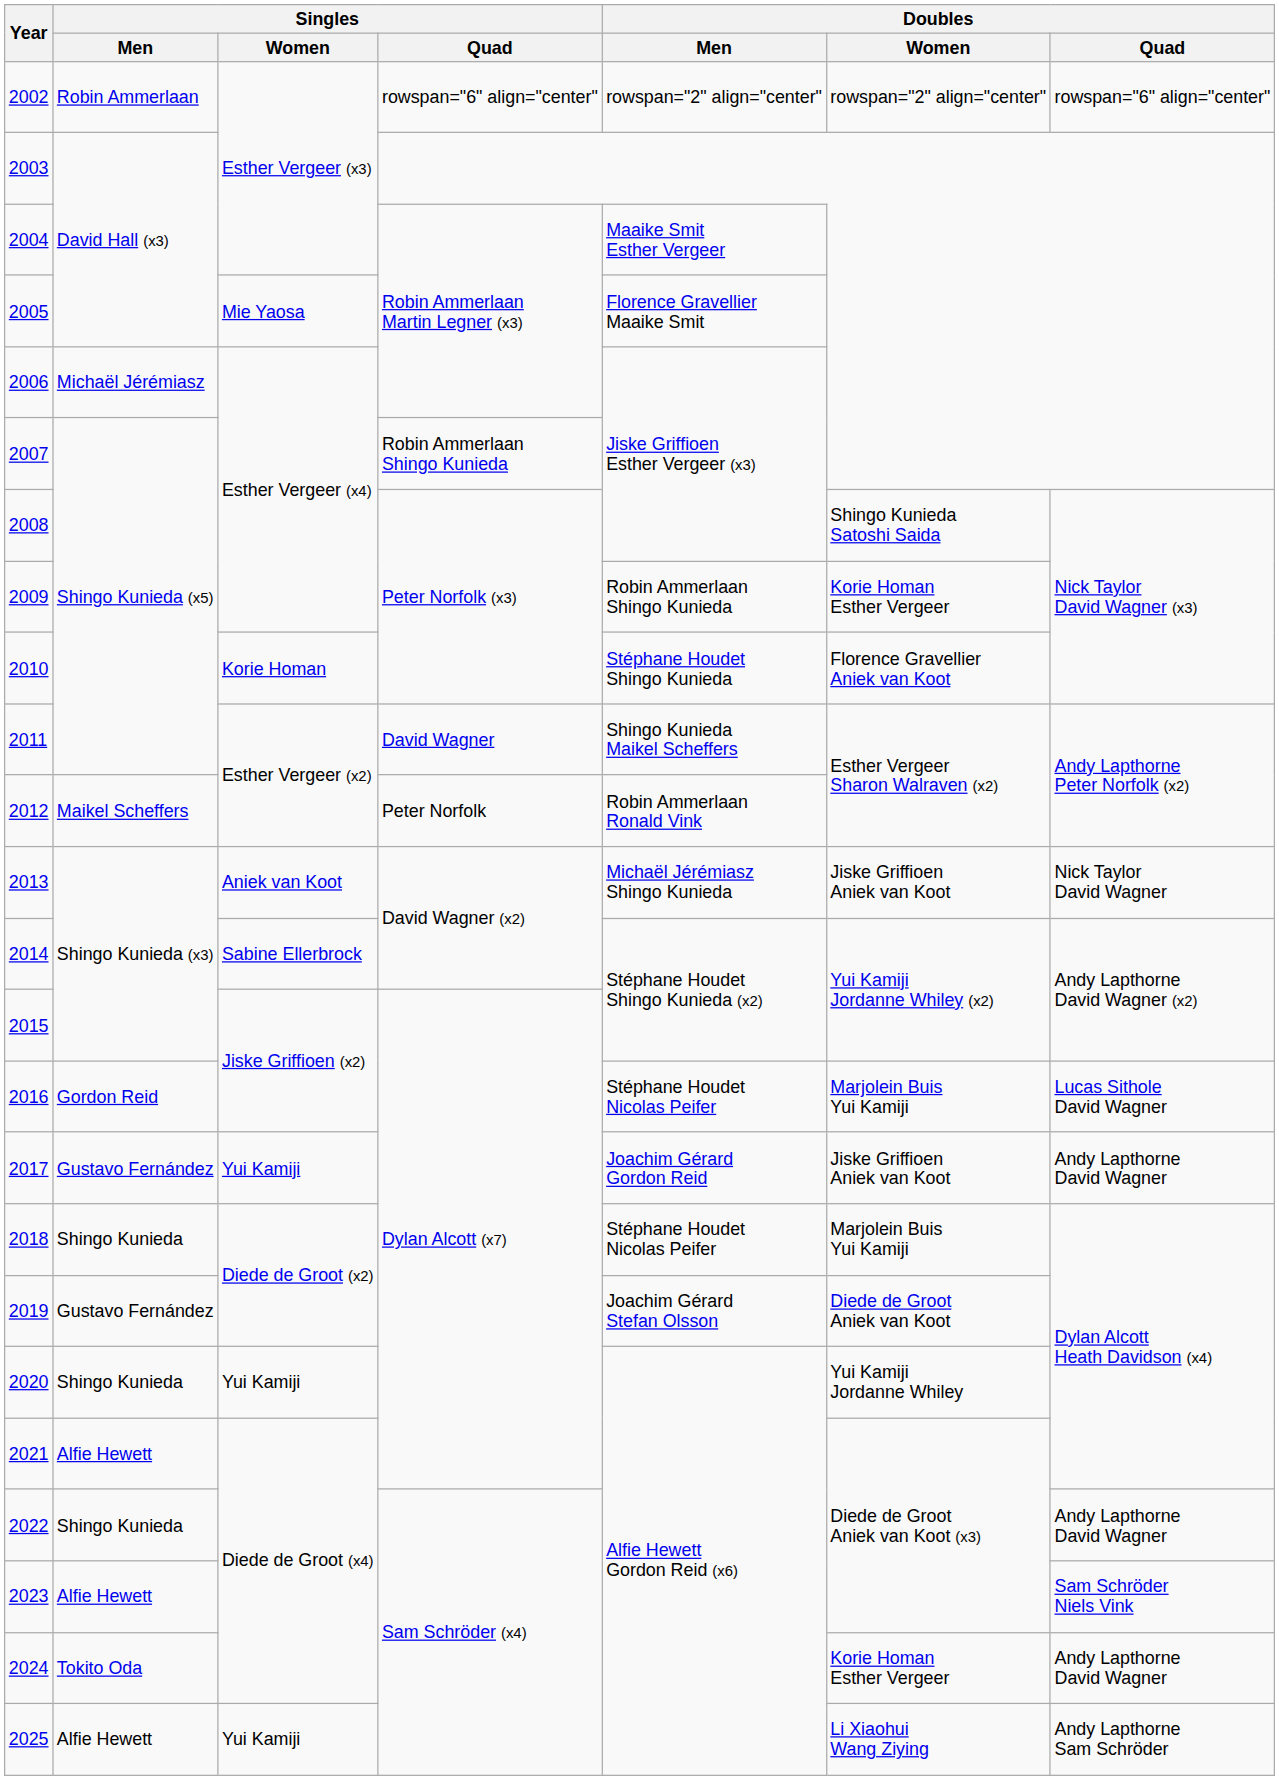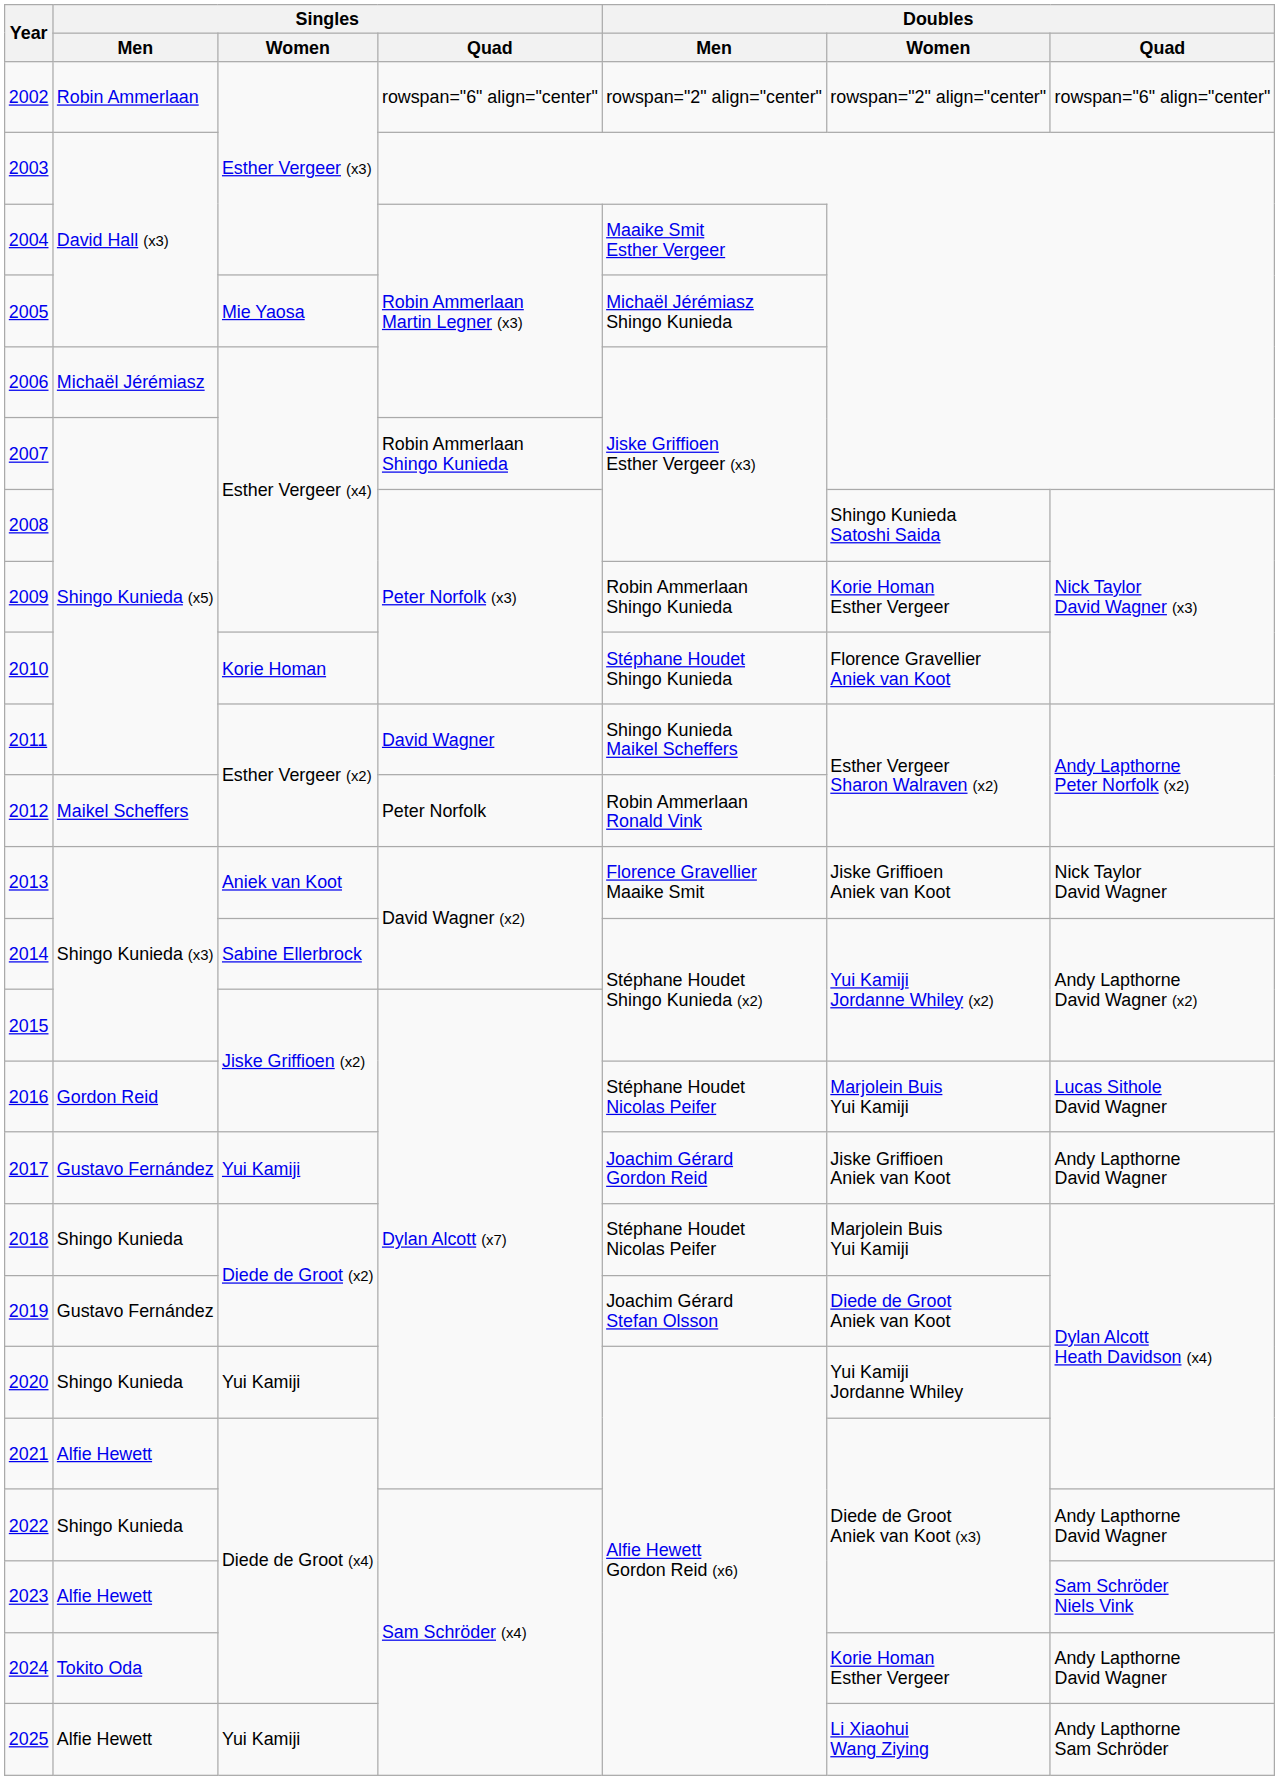(682, 311) Florence Gravellier Maaike Smit -> (680, 311) Michaël Jérémiasz Shingo Kunieda
(680, 883) Michaël Jérémiasz Shingo Kunieda -> (682, 883) Florence Gravellier Maaike Smit
